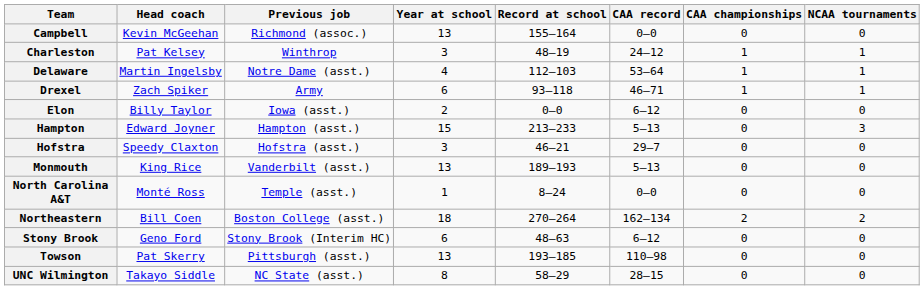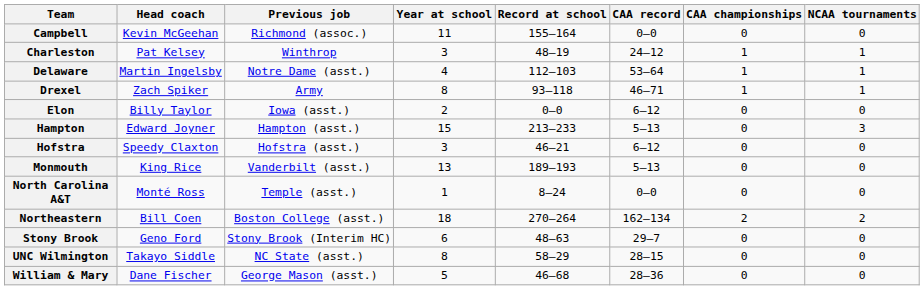(444, 33) 13 -> (444, 33) 11
(444, 90) 6 -> (444, 90) 8
(646, 147) 29–7 -> (646, 147) 6–12
(646, 237) 6–12 -> (646, 237) 29–7
- row: (61, 256)
+ row: (61, 275)
